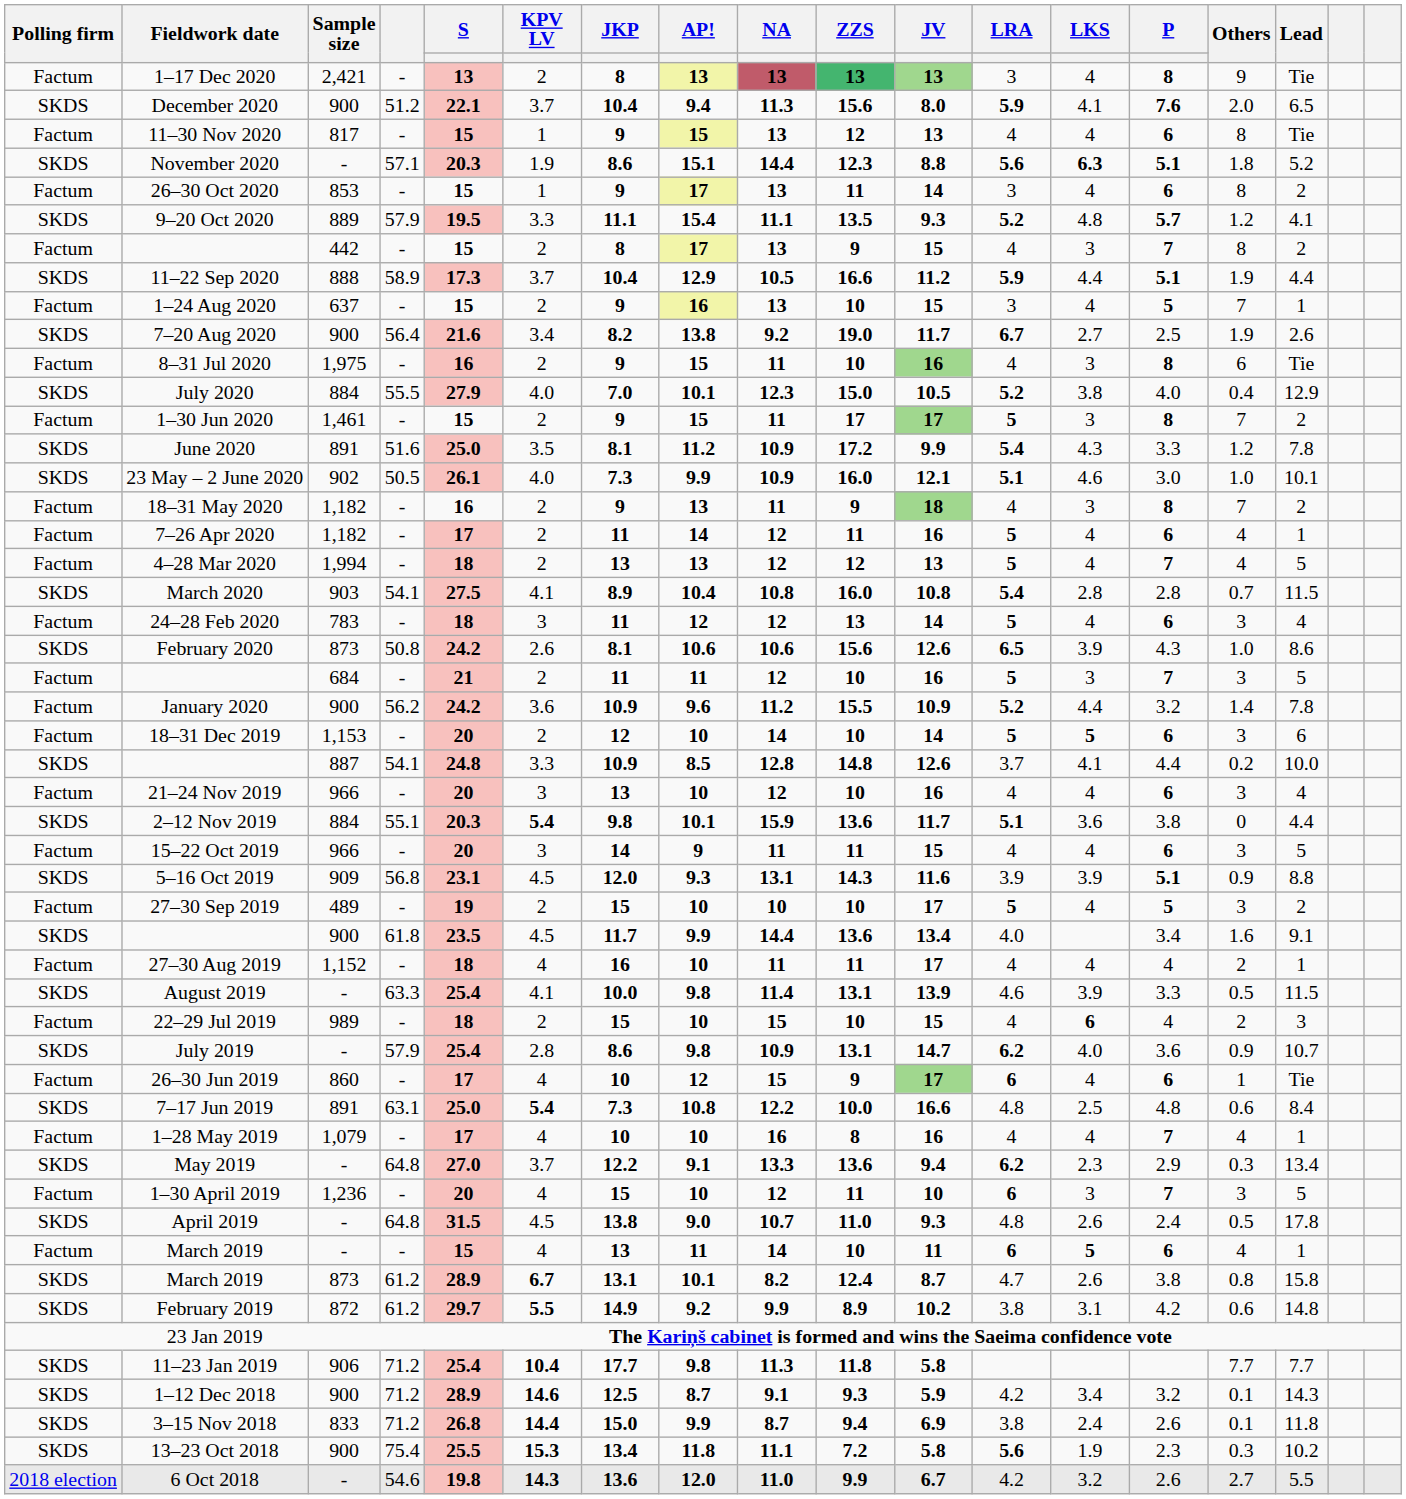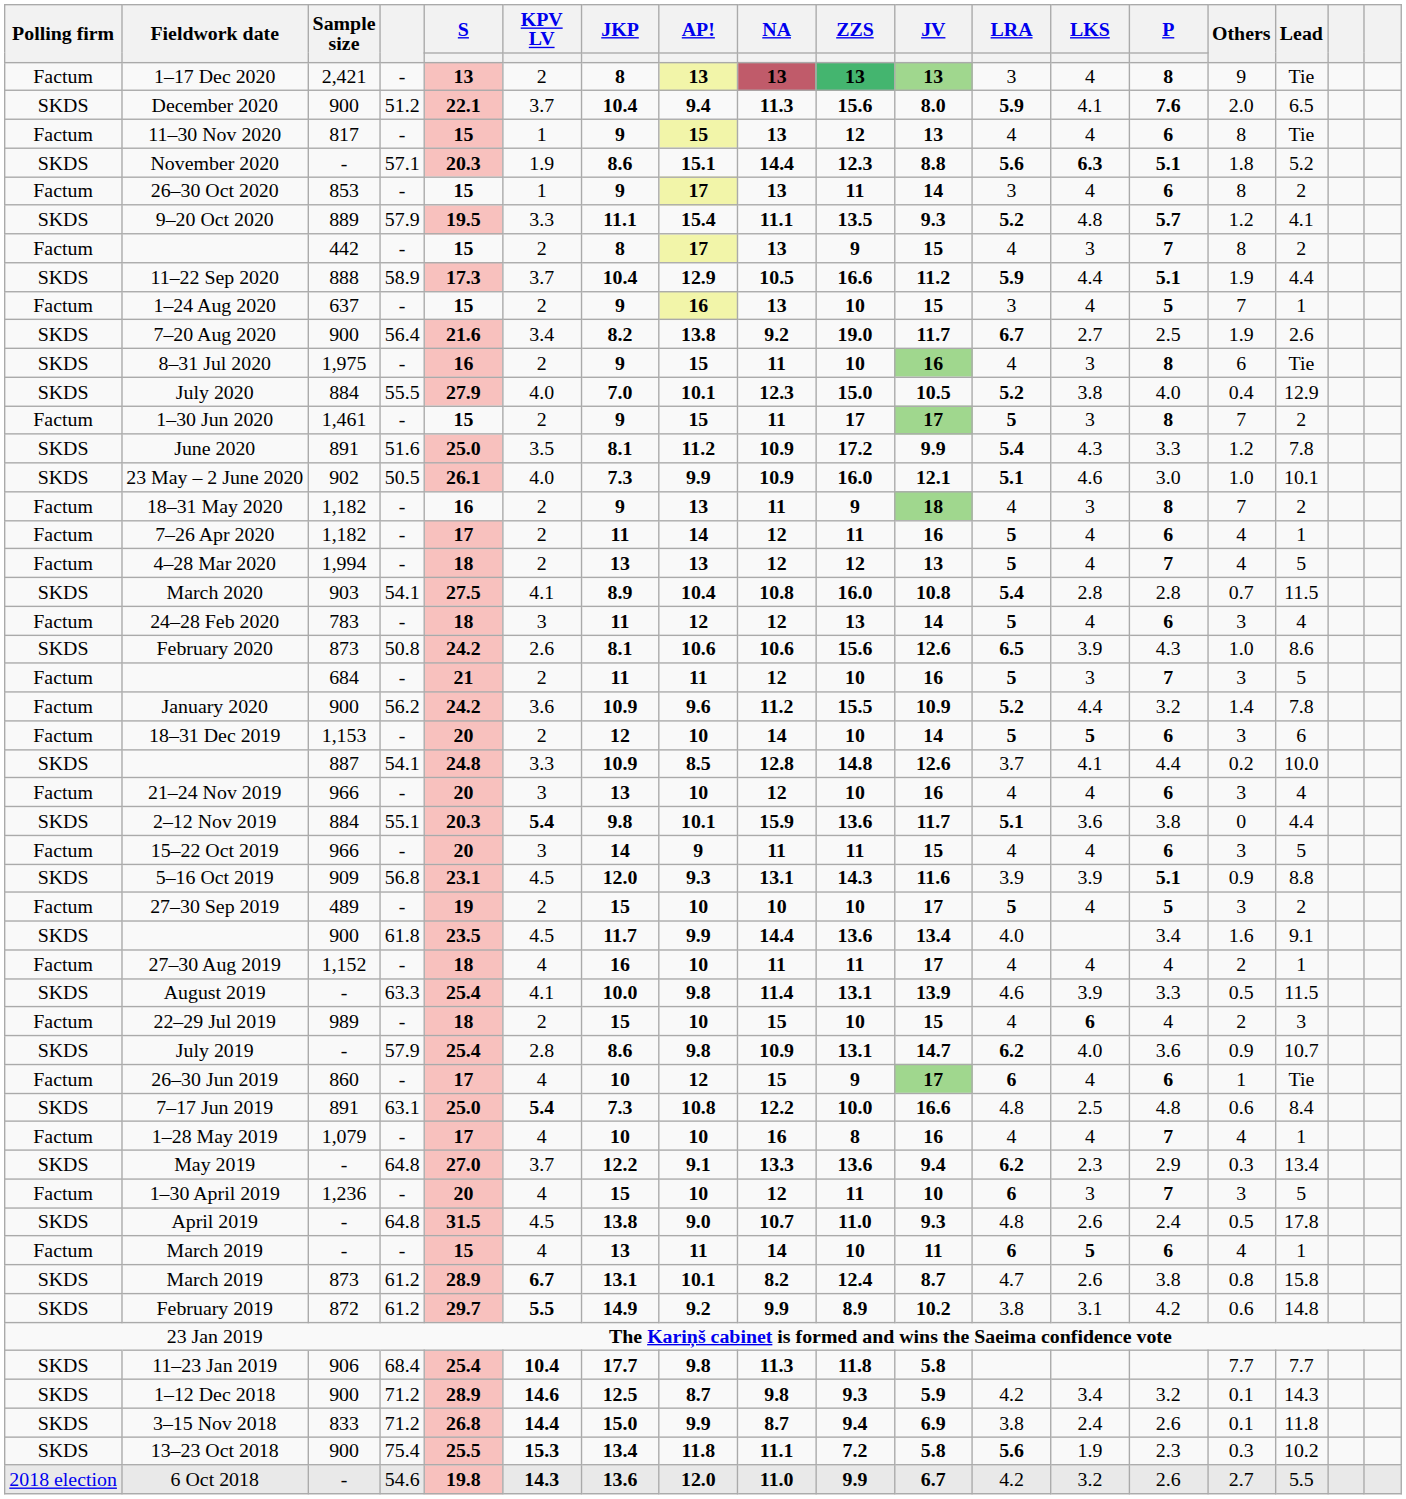(63, 363) Factum -> (63, 363) SKDS
(402, 1365) 71.2 -> (402, 1365) 68.4
(777, 1394) 9.1 -> (777, 1394) 9.8
